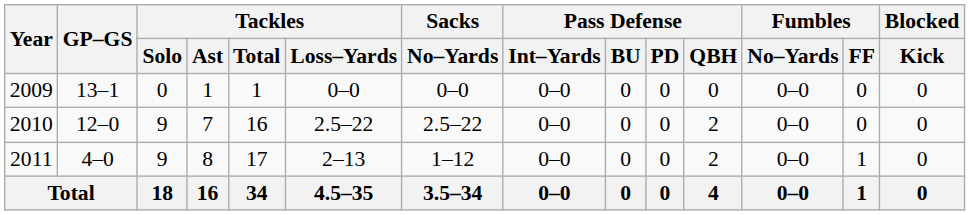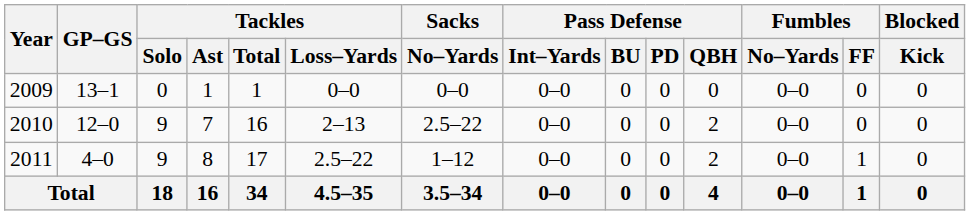(344, 124) 2.5–22 -> (344, 124) 2–13
(344, 158) 2–13 -> (344, 158) 2.5–22
